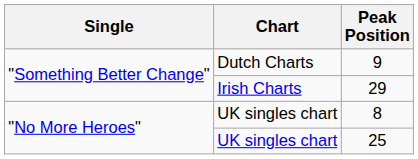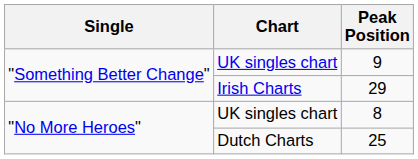(265, 62) Dutch Charts -> (277, 62) UK singles chart
(277, 140) UK singles chart -> (265, 140) Dutch Charts
